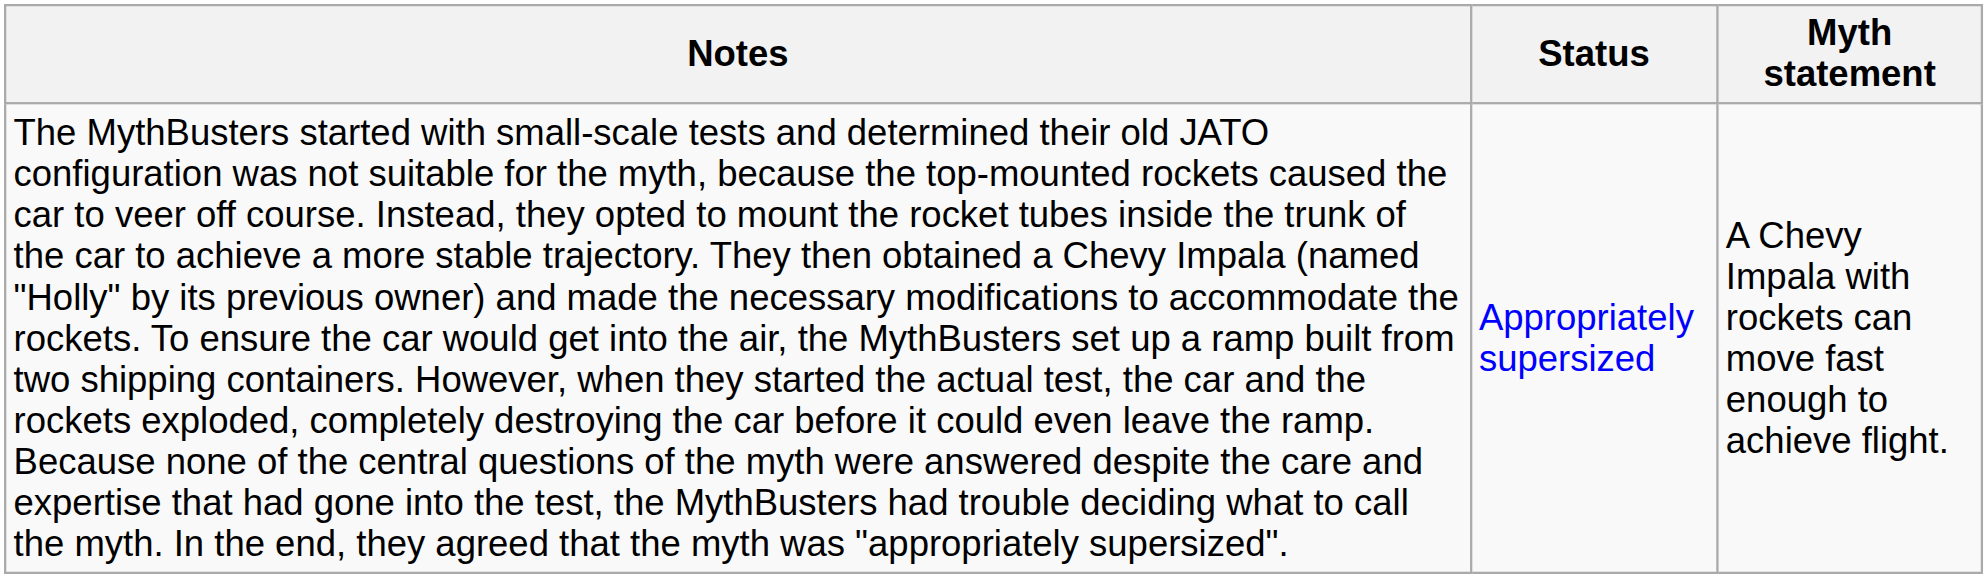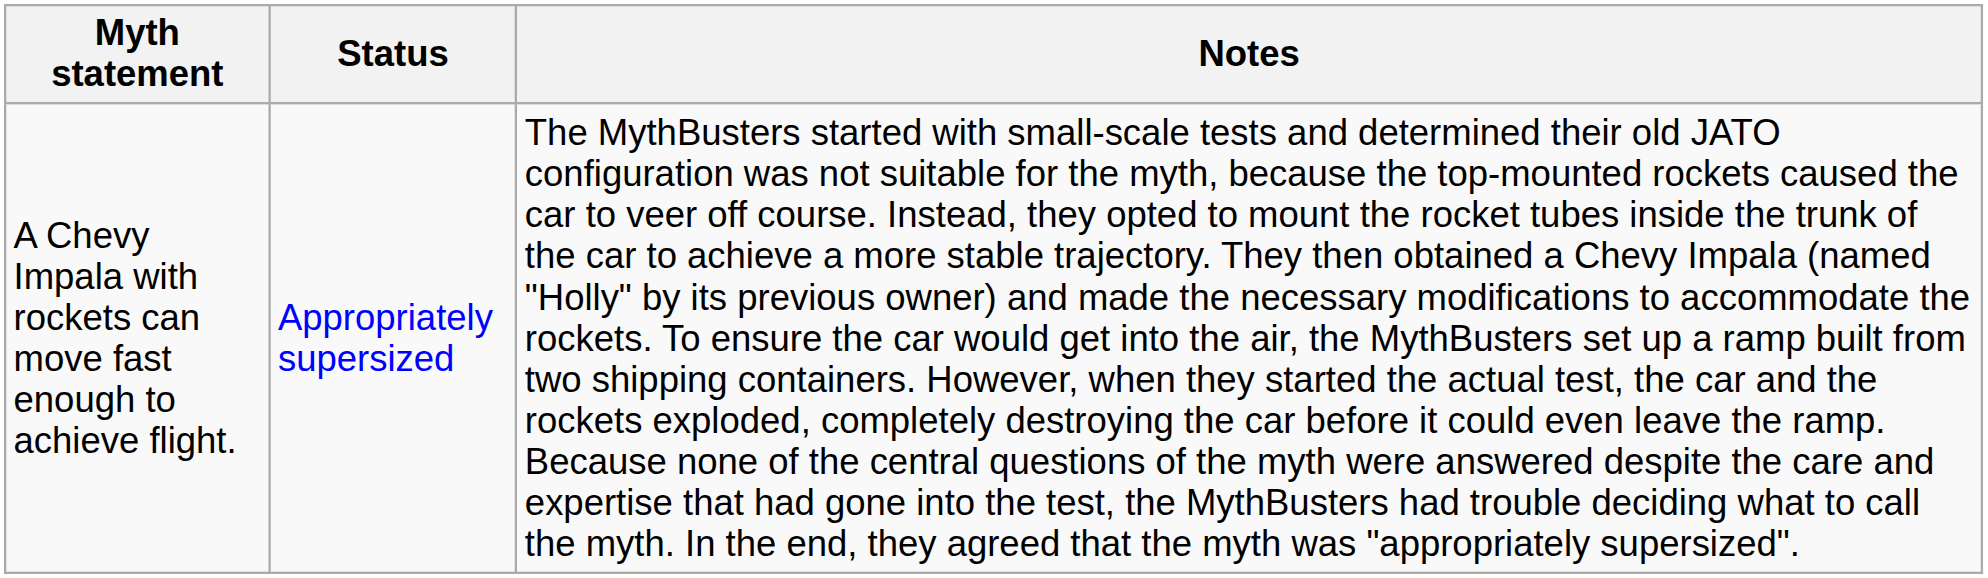columns swapped: (1850, 53) <-> (738, 53)
